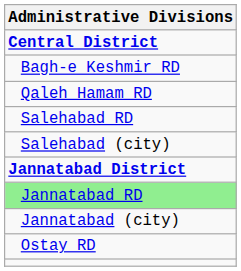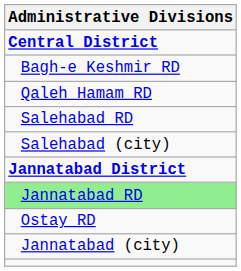(100, 221) Jannatabad (city) -> (58, 221) Ostay RD
(58, 246) Ostay RD -> (100, 246) Jannatabad (city)
